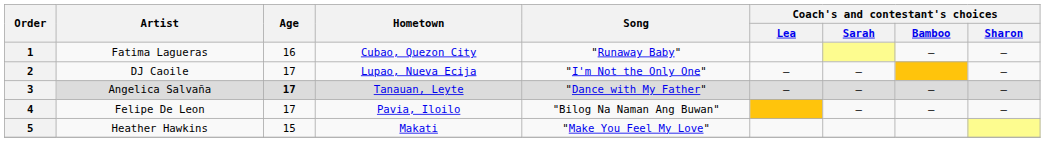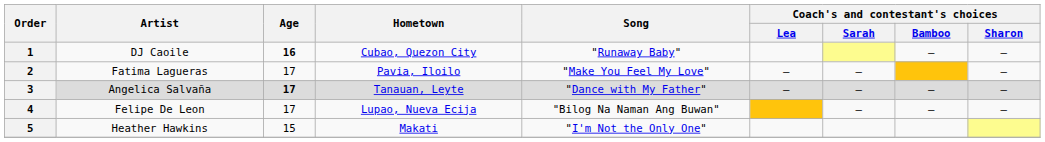(160, 52) Fatima Lagueras -> (160, 52) DJ Caoile
(289, 52) normal -> (289, 52) bold
(160, 71) DJ Caoile -> (160, 71) Fatima Lagueras
(419, 71) Lupao, Nueva Ecija -> (419, 71) Pavia, Iloilo
(636, 71) "I'm Not the Only One" -> (636, 71) "Make You Feel My Love"
(419, 109) Pavia, Iloilo -> (419, 109) Lupao, Nueva Ecija
(636, 128) "Make You Feel My Love" -> (636, 128) "I'm Not the Only One"
